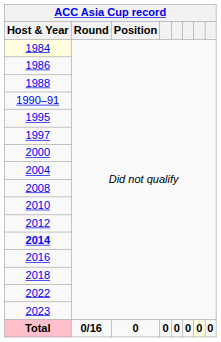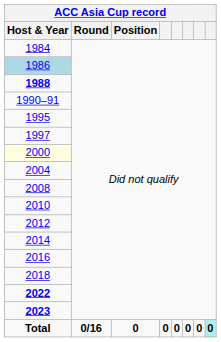(38, 48) lightyellow background -> (38, 48) no background
(38, 65) no background -> (38, 65) lightblue background
(38, 83) normal -> (38, 83) bold
(38, 153) no background -> (38, 153) lightyellow background
(38, 240) bold -> (38, 240) normal
(38, 293) normal -> (38, 293) bold
(38, 310) normal -> (38, 310) bold
(38, 328) pink background -> (38, 328) no background
(199, 328) lightyellow background -> (199, 328) no background
(210, 328) no background -> (210, 328) paleturquoise background
